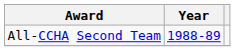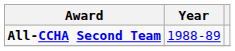(84, 36) normal -> (84, 36) bold
